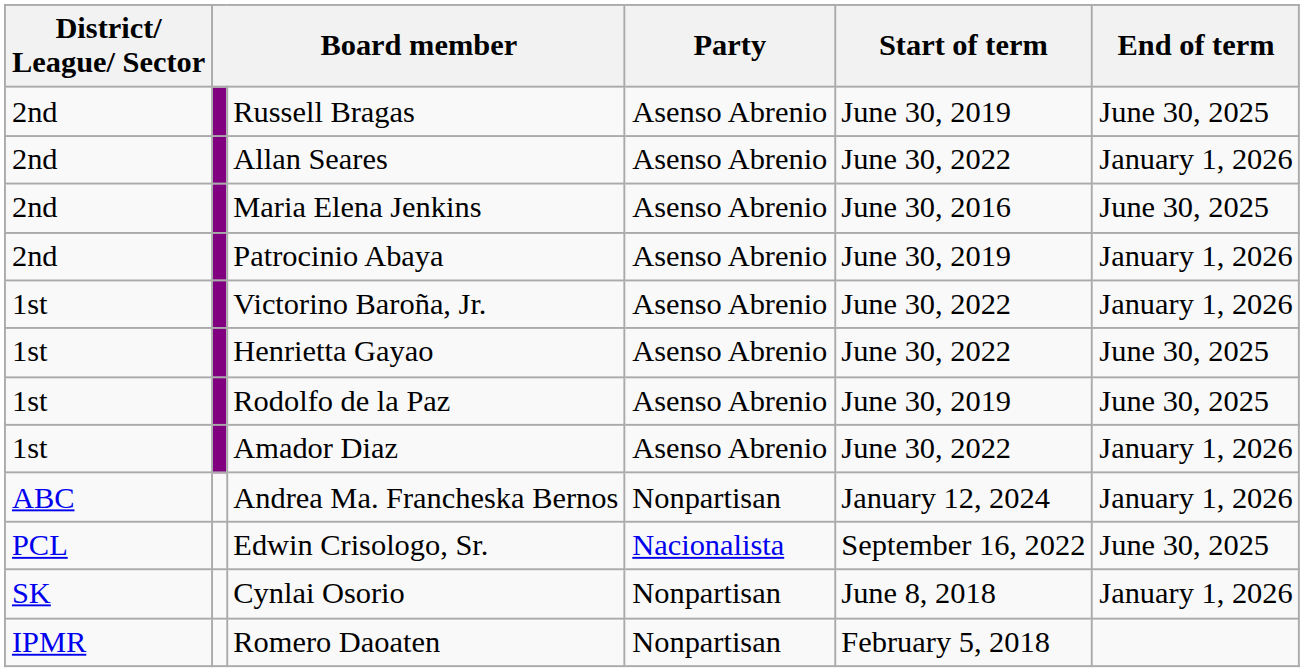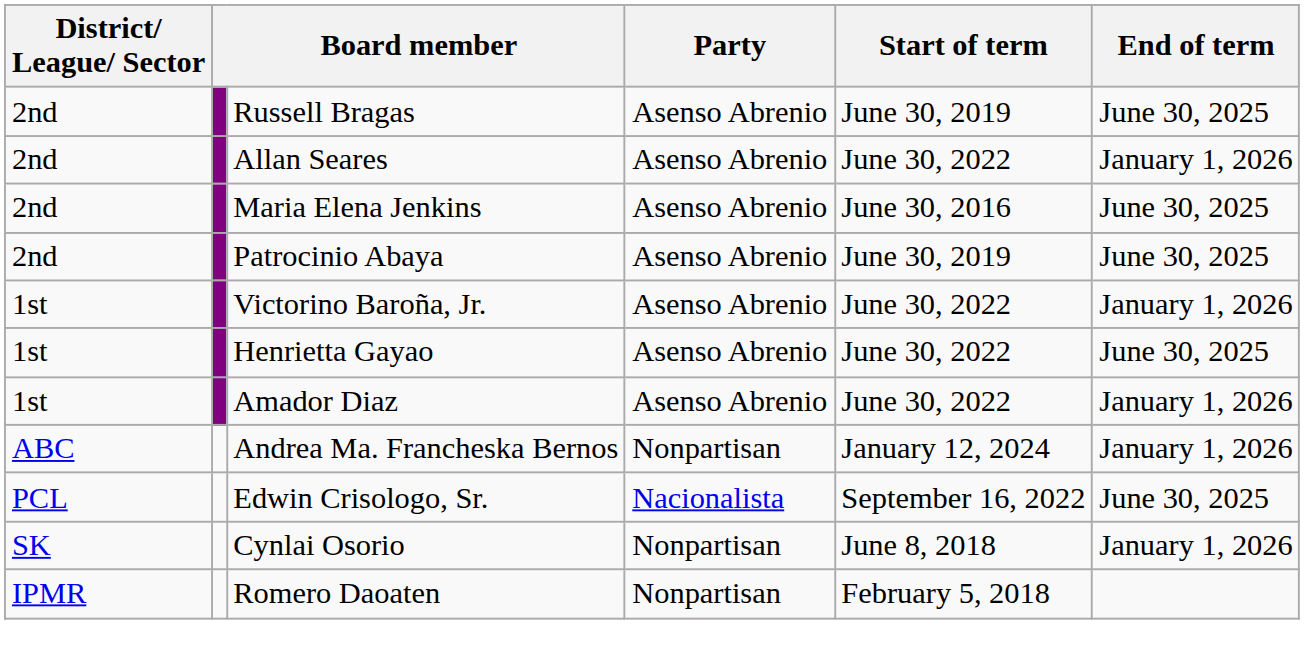(1196, 255) January 1, 2026 -> (1184, 255) June 30, 2025
- row: (342, 400)
